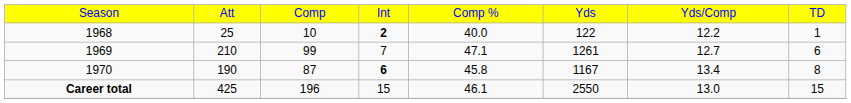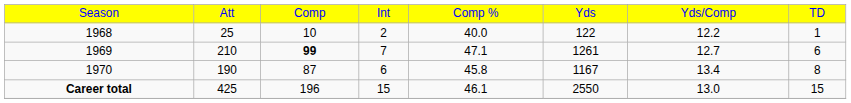(384, 32) bold -> (384, 32) normal
(310, 51) normal -> (310, 51) bold
(384, 70) bold -> (384, 70) normal
